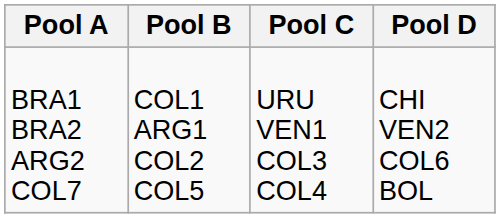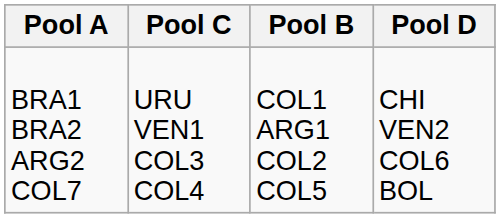columns swapped: (189, 25) <-> (311, 25)
